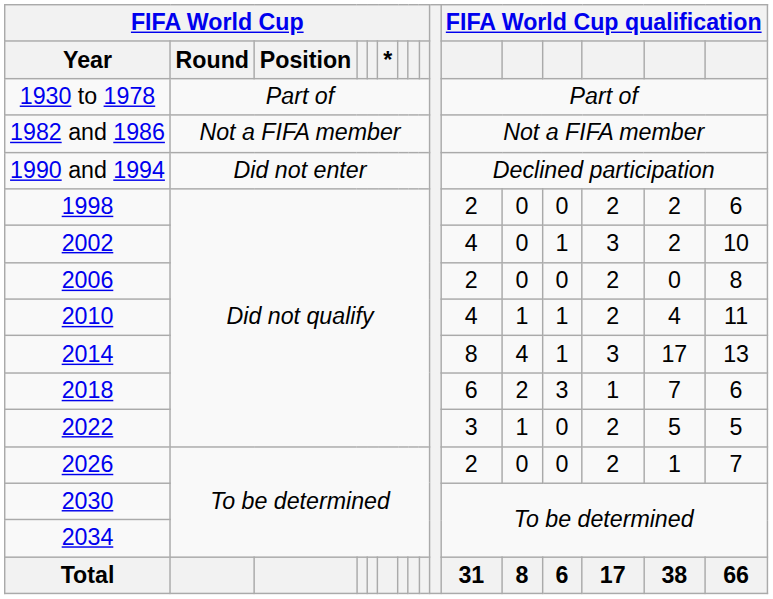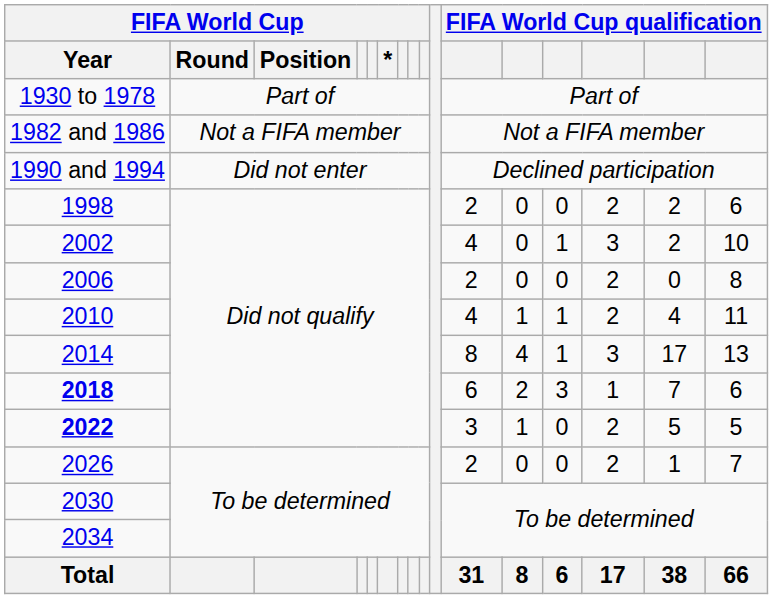(87, 390) normal -> (87, 390) bold
(87, 427) normal -> (87, 427) bold
